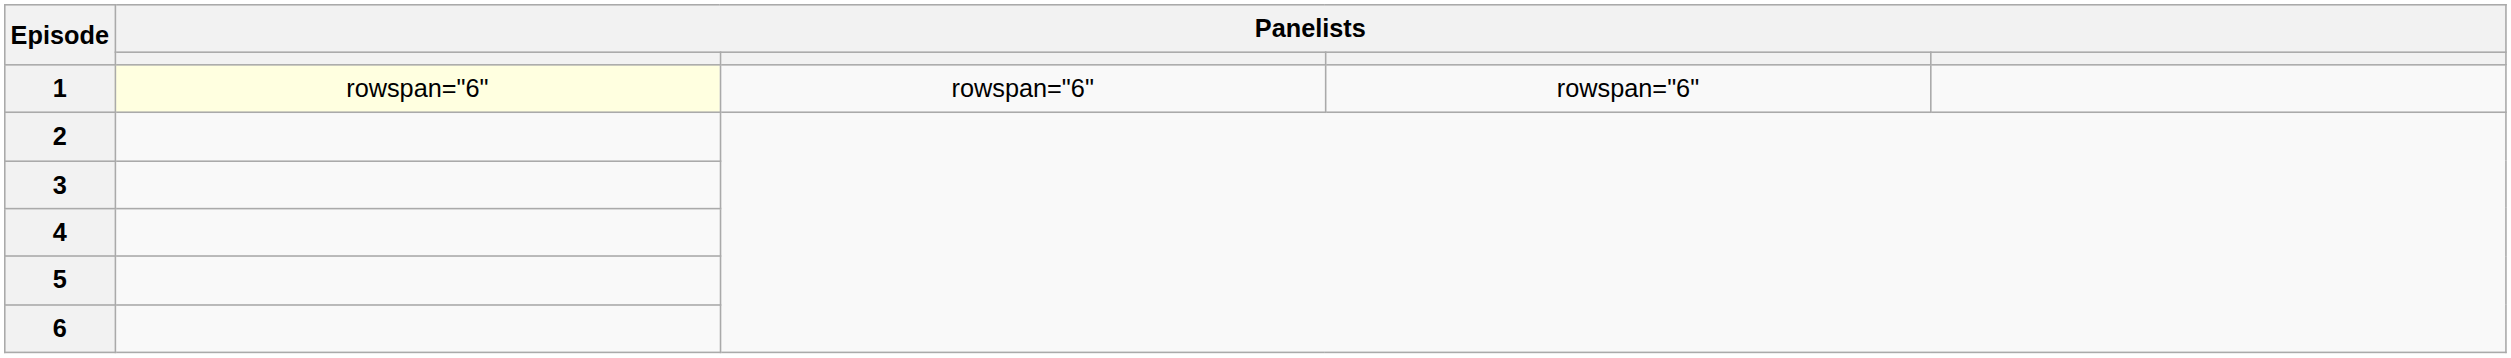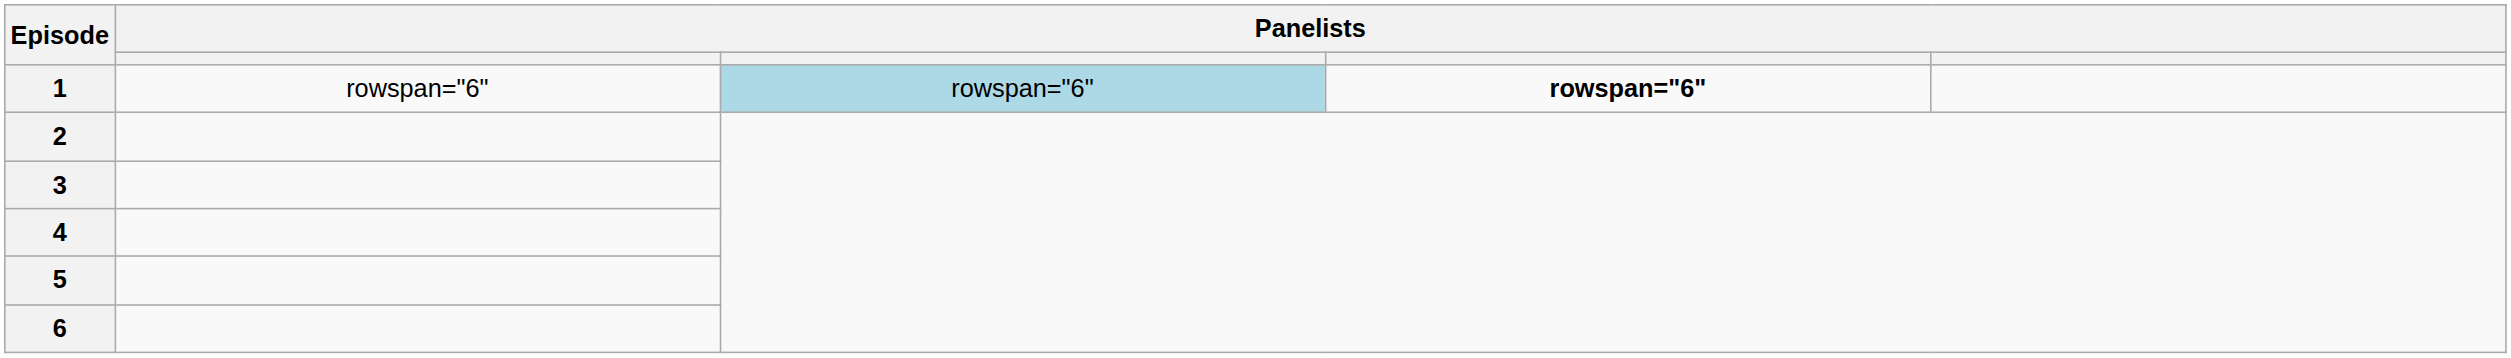(417, 88) lightyellow background -> (417, 88) no background
(1023, 88) no background -> (1022, 88) lightblue background
(1628, 88) normal -> (1628, 88) bold
